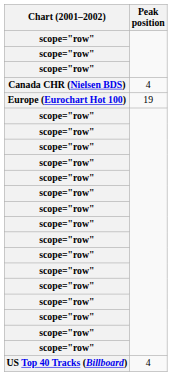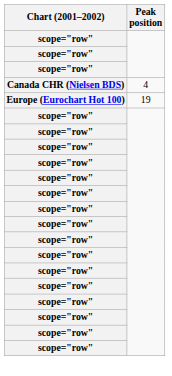- row: (67, 363)
